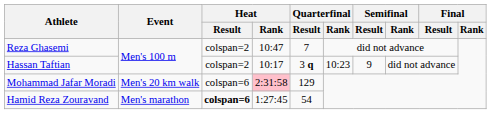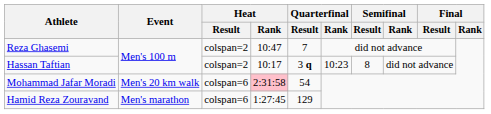(369, 65) 9 -> (367, 65) 8
(306, 83) 129 -> (305, 83) 54
(227, 100) bold -> (226, 100) normal
(306, 100) 54 -> (305, 100) 129
